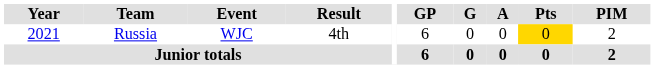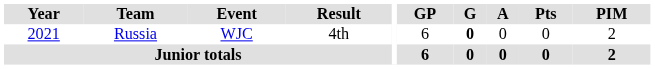(470, 34) normal -> (470, 34) bold
(546, 34) gold background -> (546, 34) no background
